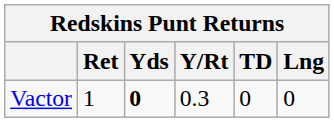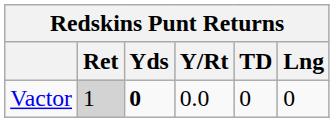(89, 98) no background -> (89, 98) lightgrey background
(195, 98) 0.3 -> (195, 98) 0.0
